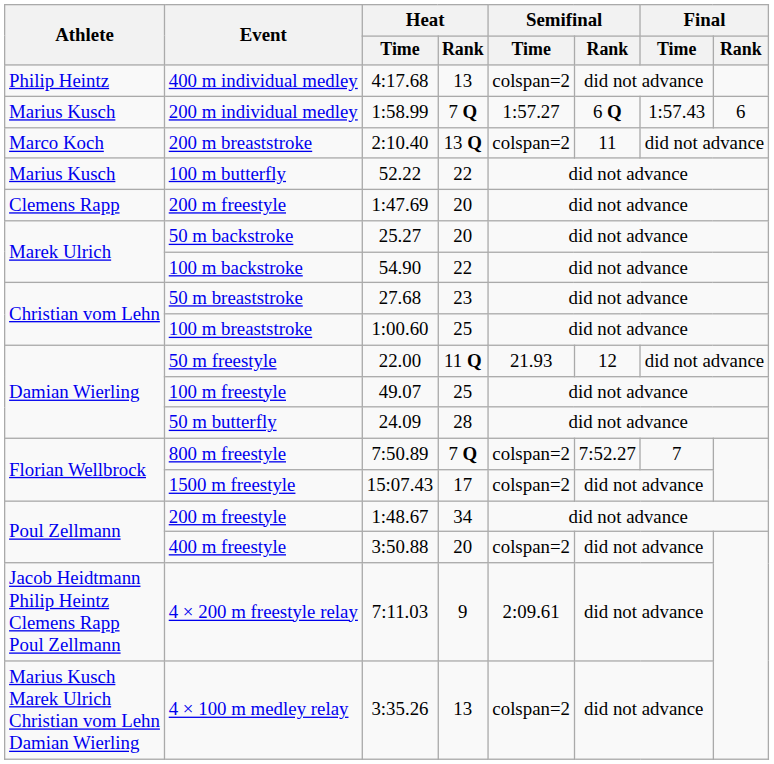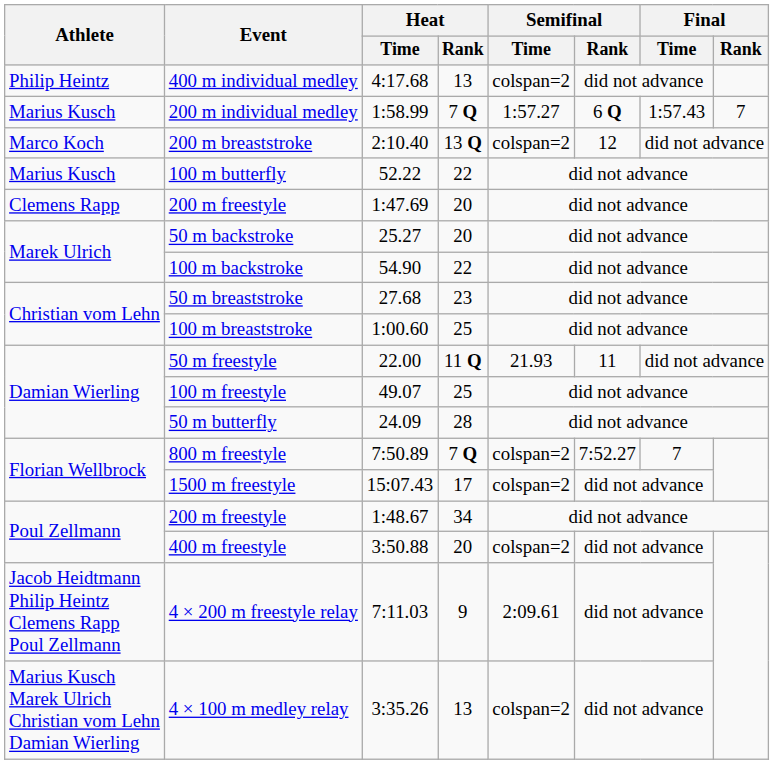(741, 112) 6 -> (741, 112) 7
(607, 143) 11 -> (607, 143) 12
(607, 361) 12 -> (607, 361) 11
